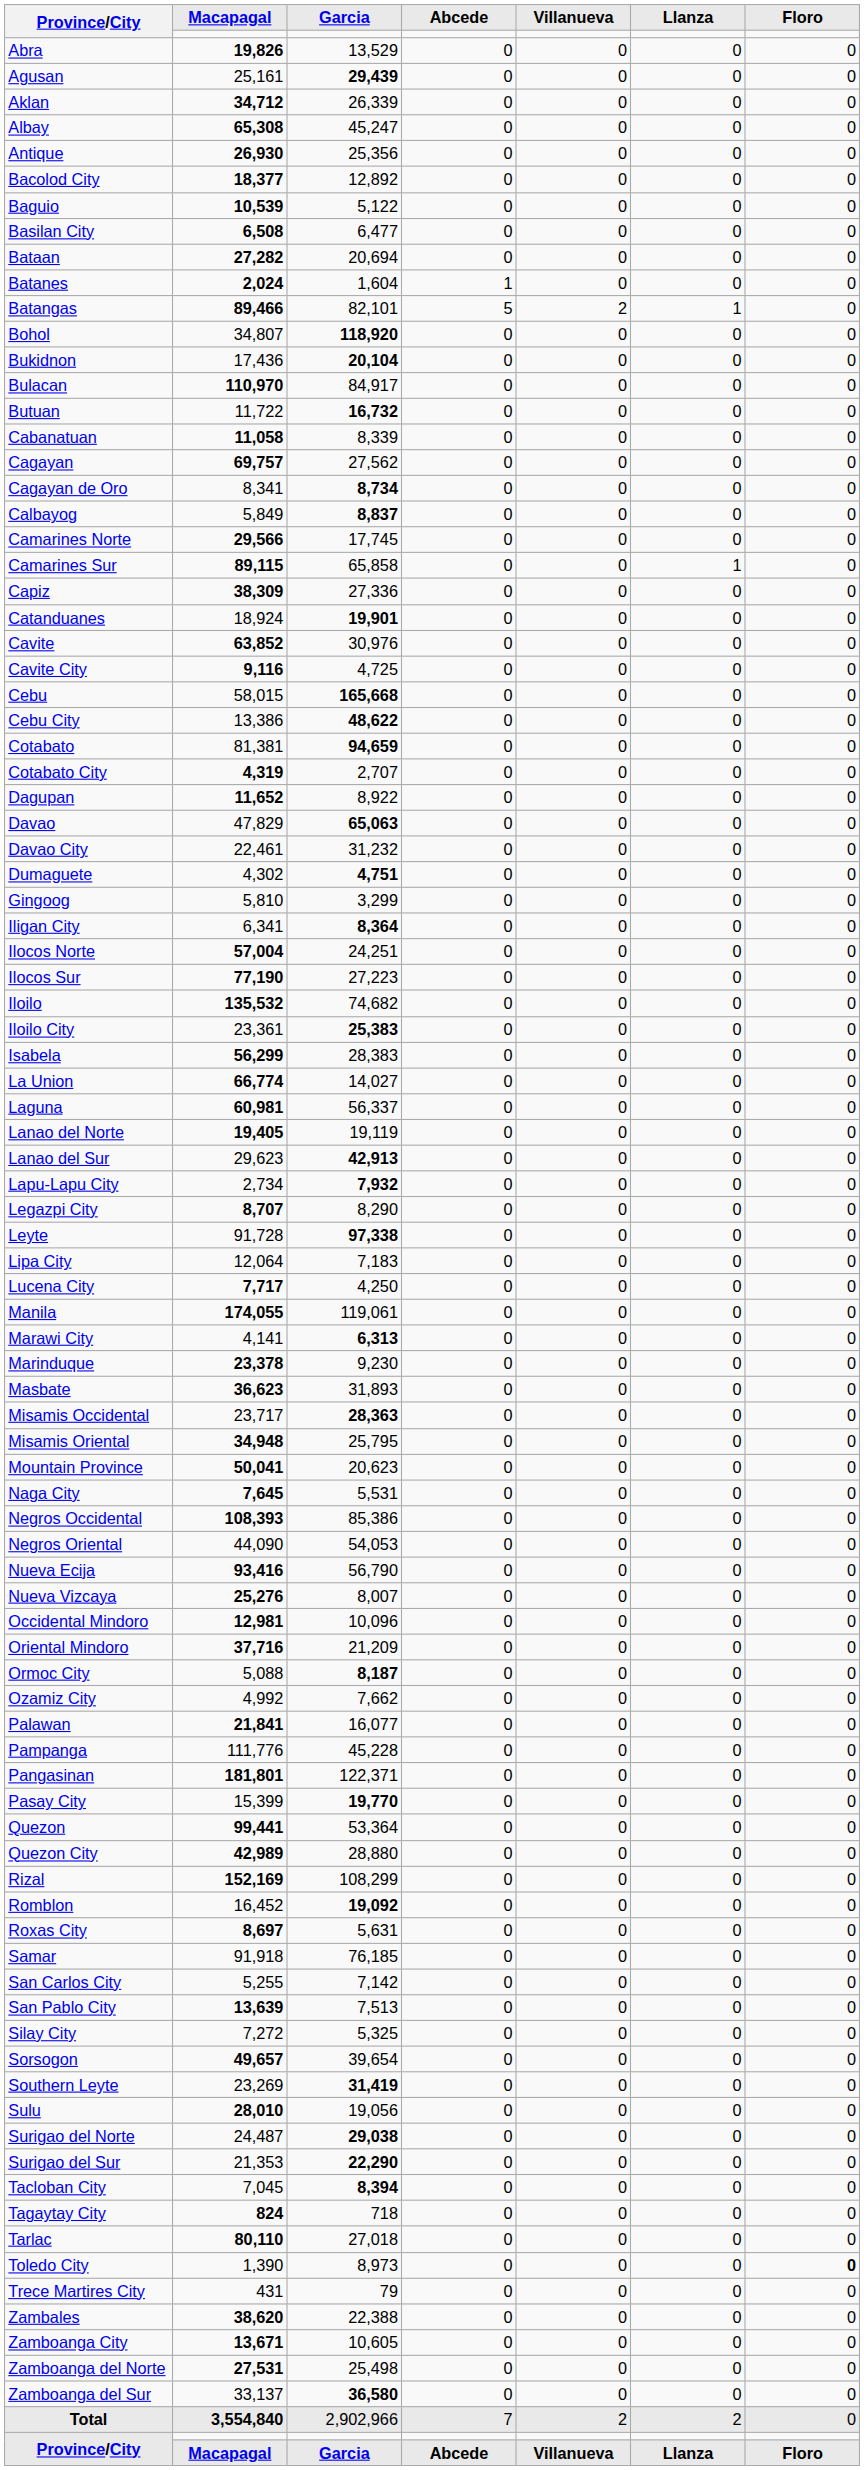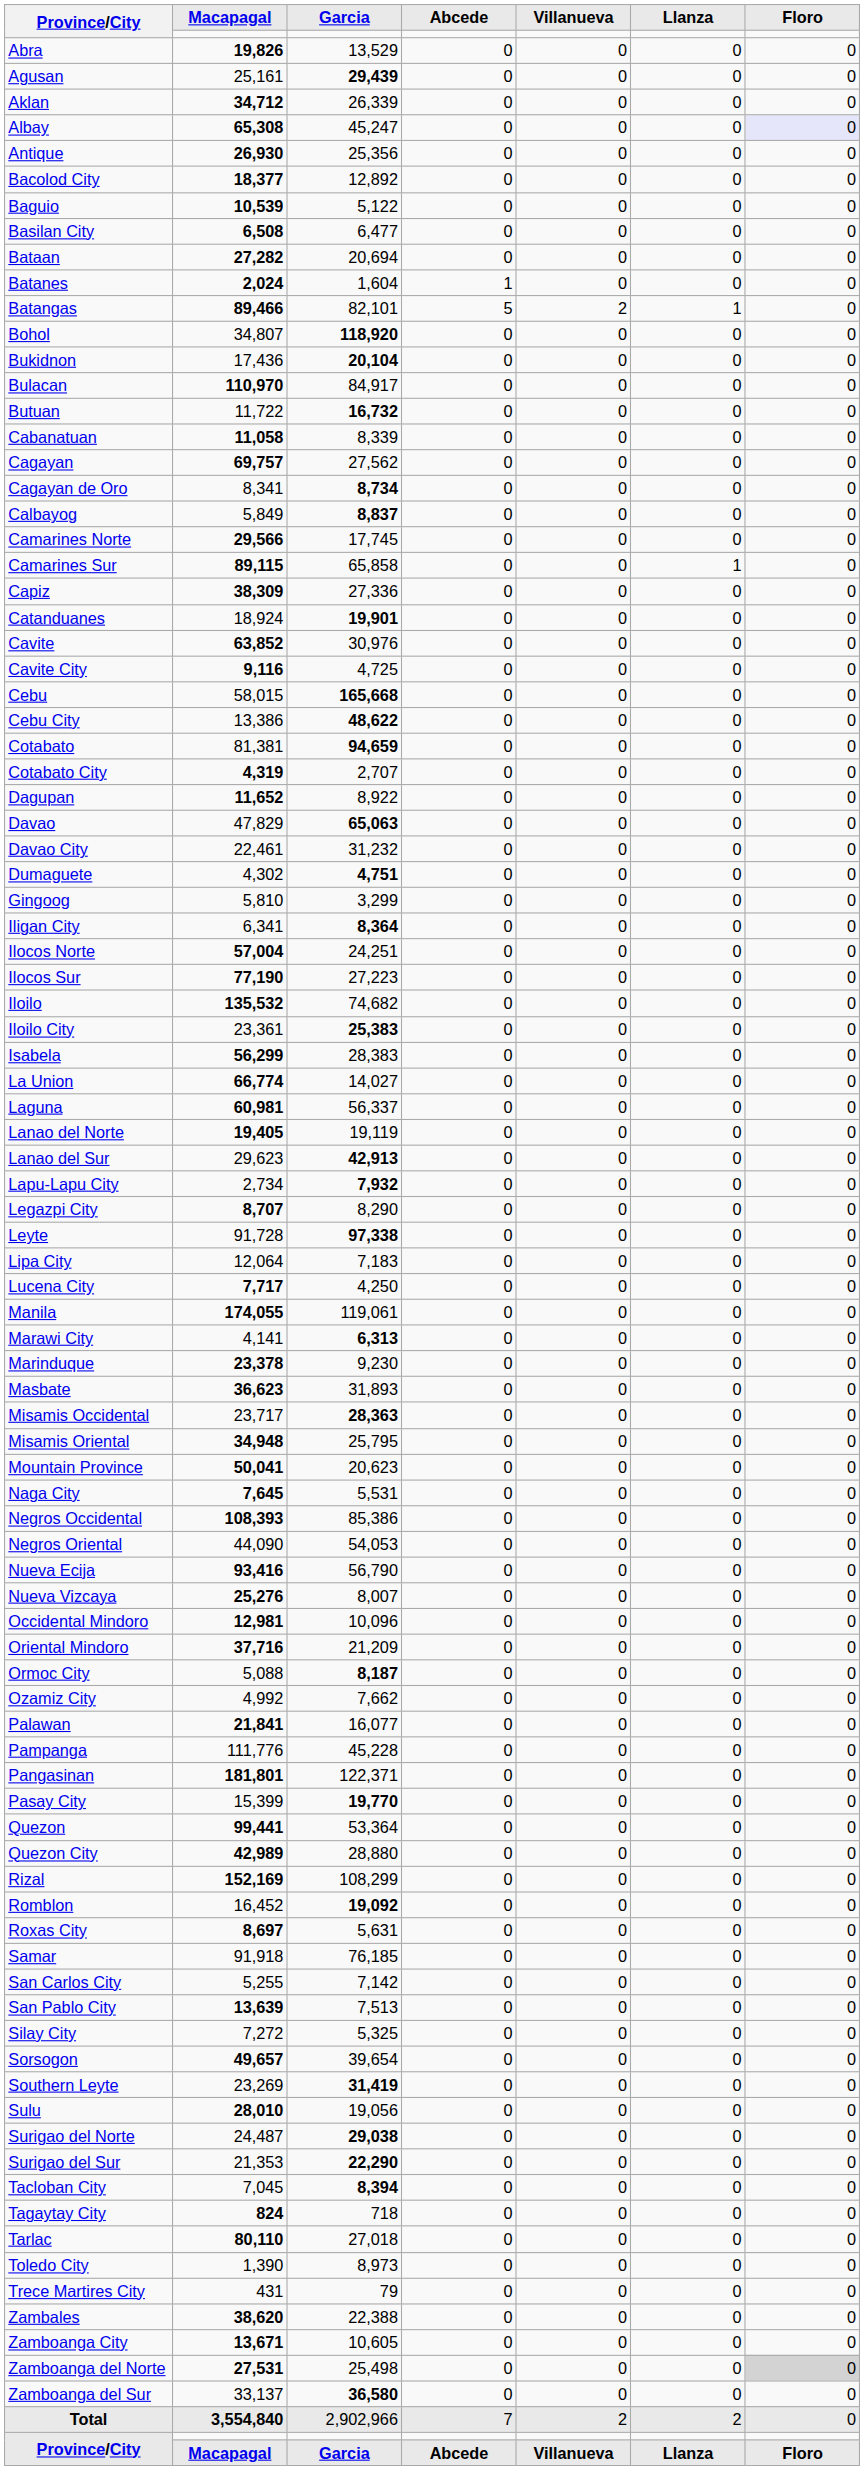(852, 128) no background -> (852, 128) lavender background
(852, 2265) bold -> (852, 2265) normal
(852, 2368) no background -> (852, 2368) lightgrey background
